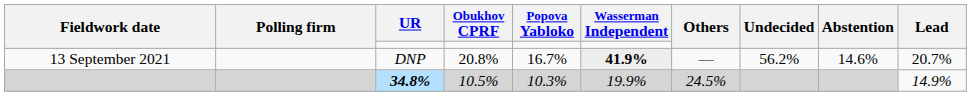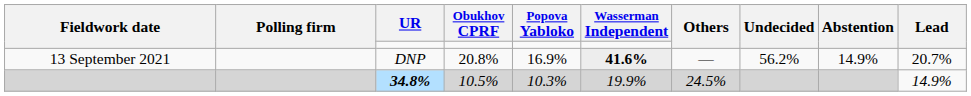(547, 59) 16.7% -> (547, 59) 16.9%
(626, 59) 41.9% -> (626, 59) 41.6%
(858, 59) 14.6% -> (858, 59) 14.9%
